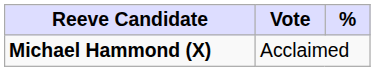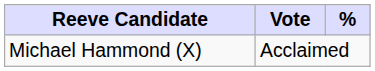(110, 50) bold -> (105, 50) normal
